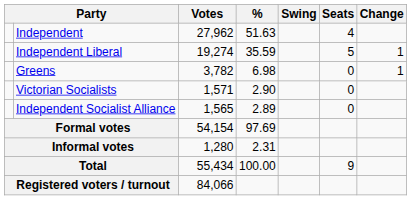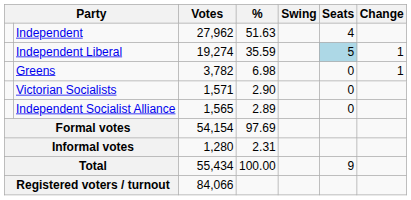(351, 52) no background -> (351, 52) lightblue background
